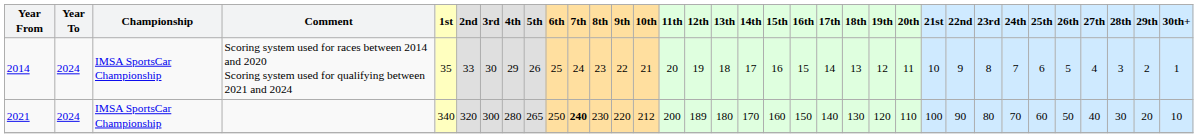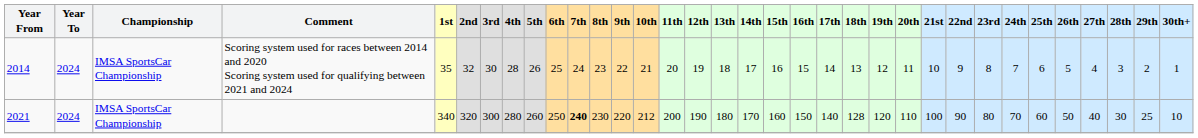(469, 68) 33 -> (469, 68) 32
(513, 68) 29 -> (513, 68) 28
(535, 116) 265 -> (535, 116) 260
(698, 116) 189 -> (698, 116) 190
(856, 116) 130 -> (856, 116) 128
(1147, 116) 20 -> (1147, 116) 25
